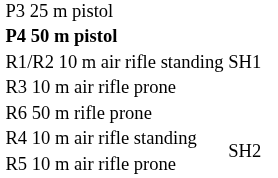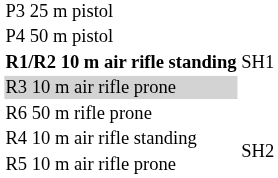(61, 36) bold -> (59, 36) normal
(115, 61) normal -> (121, 61) bold
(91, 87) no background -> (91, 87) lightgrey background
